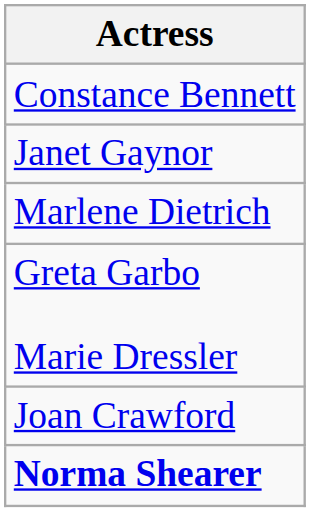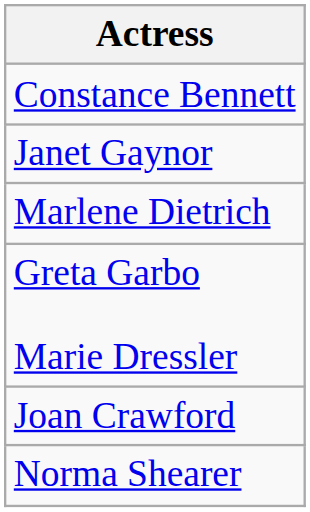(138, 474) bold -> (128, 474) normal
